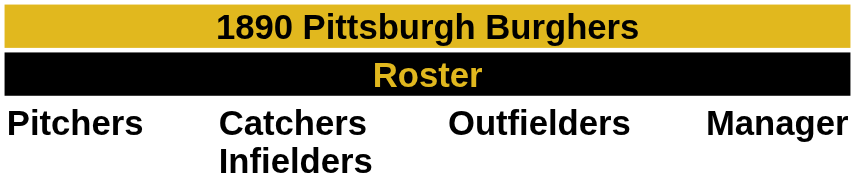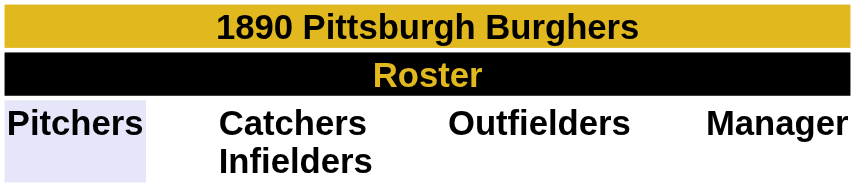(75, 122) no background -> (75, 122) lavender background
